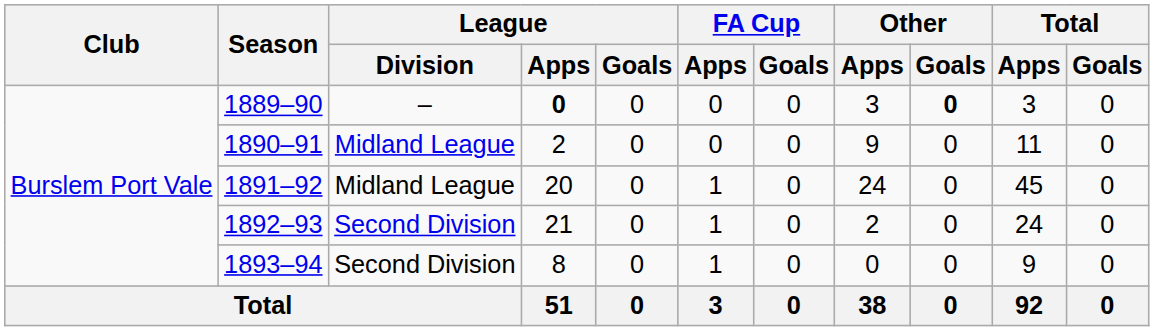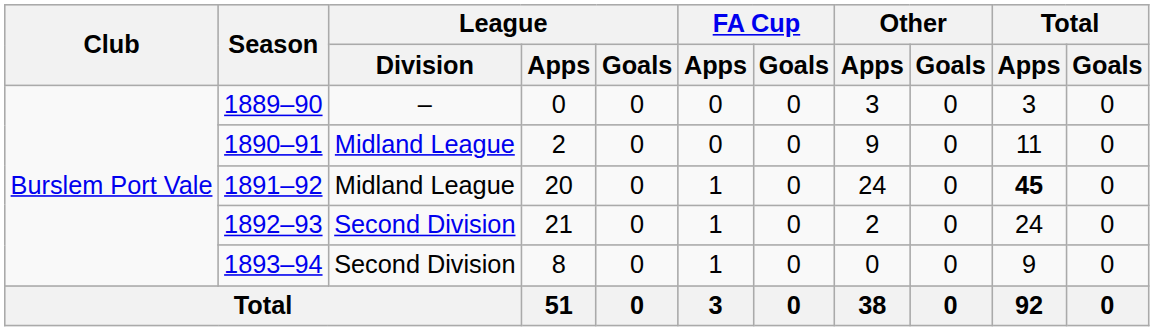(559, 104) bold -> (559, 104) normal
(951, 104) bold -> (951, 104) normal
(1029, 184) normal -> (1029, 184) bold
